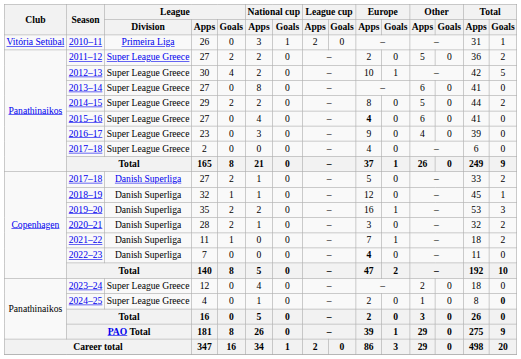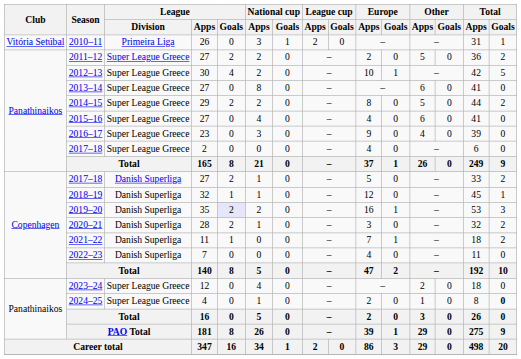(369, 118) bold -> (369, 118) normal
(231, 210) no background -> (231, 210) lavender background
(369, 255) bold -> (369, 255) normal
